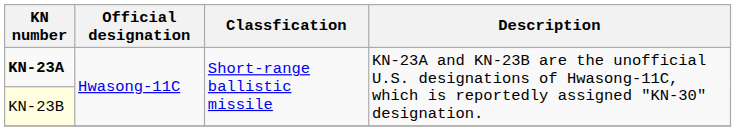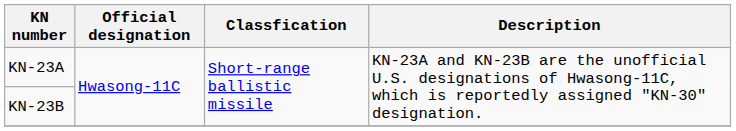(36, 67) bold -> (36, 67) normal
(36, 107) lightyellow background -> (36, 107) no background
